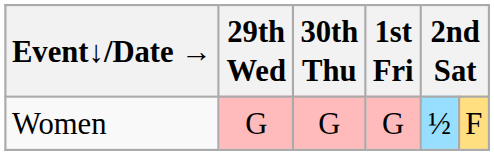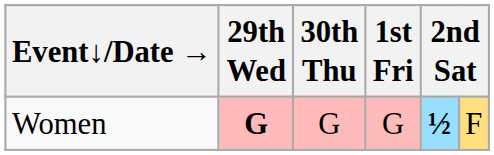(256, 122) normal -> (256, 122) bold
(439, 122) normal -> (439, 122) bold
